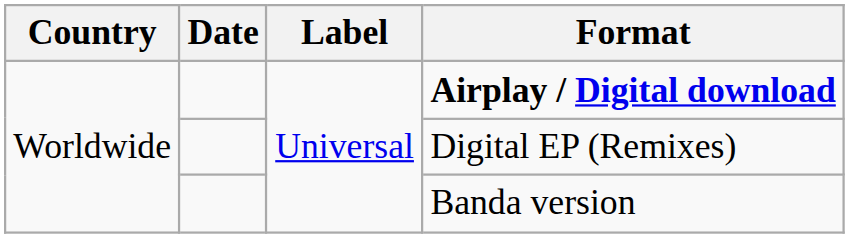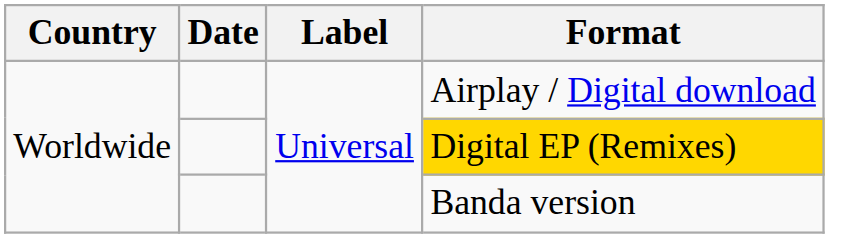(633, 89) bold -> (623, 89) normal
(583, 145) no background -> (583, 145) gold background
